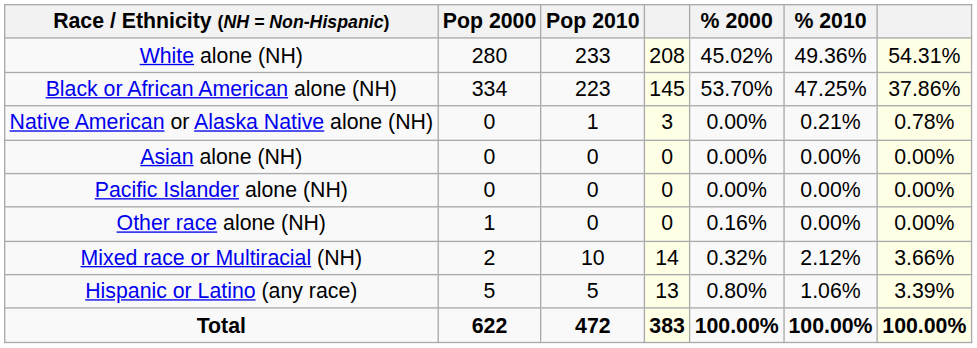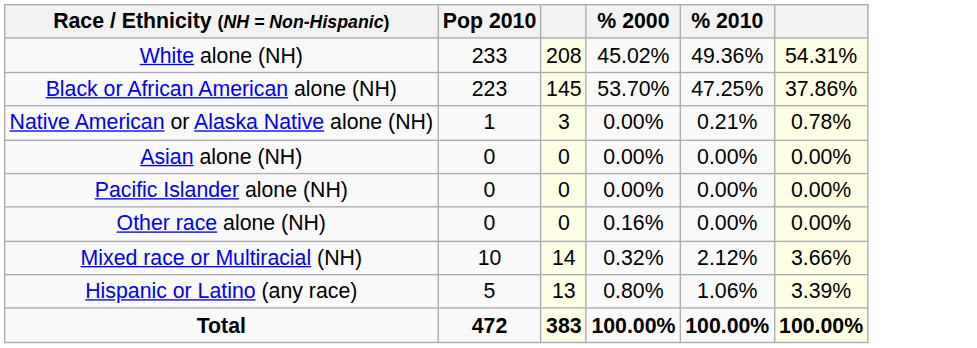- column: (490, 21)
